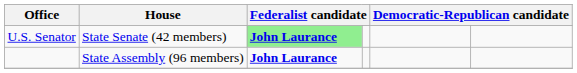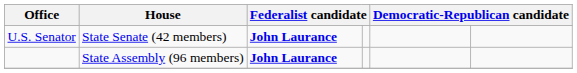(293, 36) lightgreen background -> (293, 36) no background
